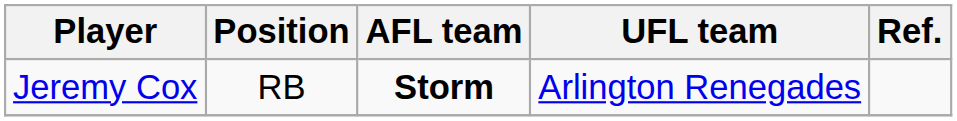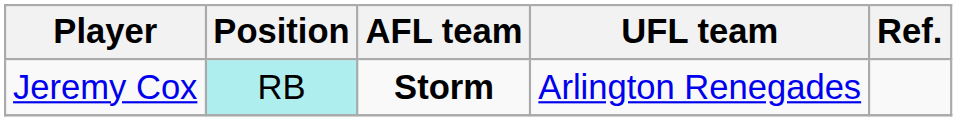(282, 86) no background -> (282, 86) paleturquoise background
